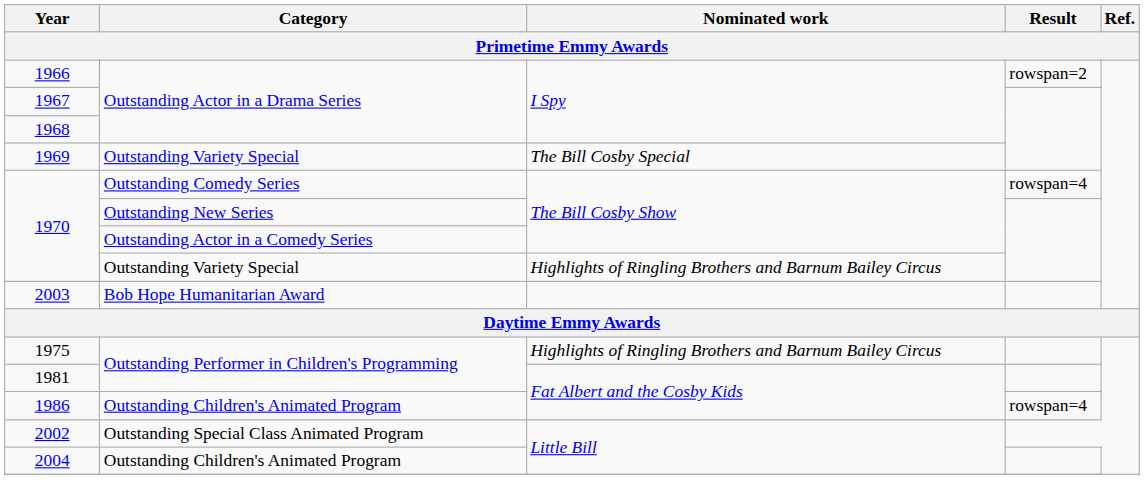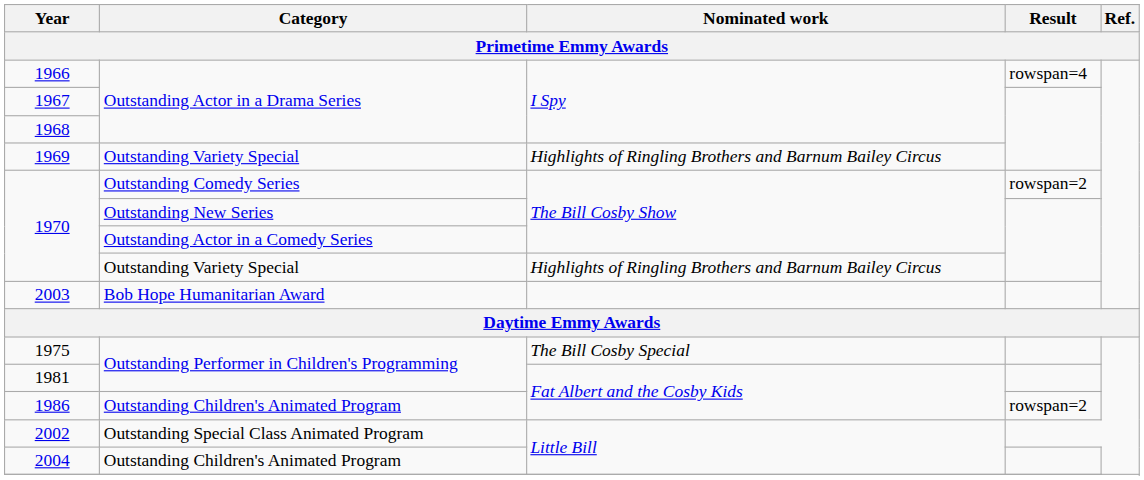(1048, 73) rowspan=2 -> (1048, 73) rowspan=4
(610, 156) The Bill Cosby Special -> (736, 156) Highlights of Ringling Brothers and Barnum Bailey Circus
(1048, 184) rowspan=4 -> (1048, 184) rowspan=2
(736, 350) Highlights of Ringling Brothers and Barnum Bailey Circus -> (610, 350) The Bill Cosby Special
(1048, 405) rowspan=4 -> (1048, 405) rowspan=2
